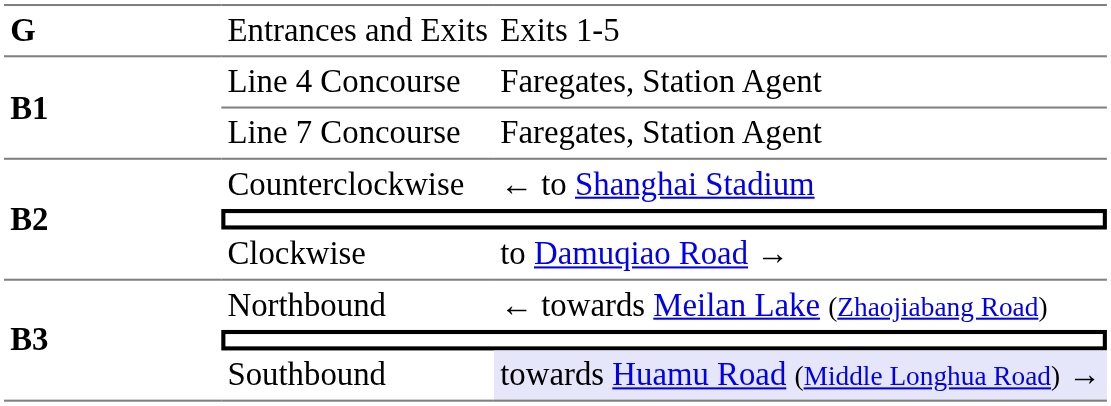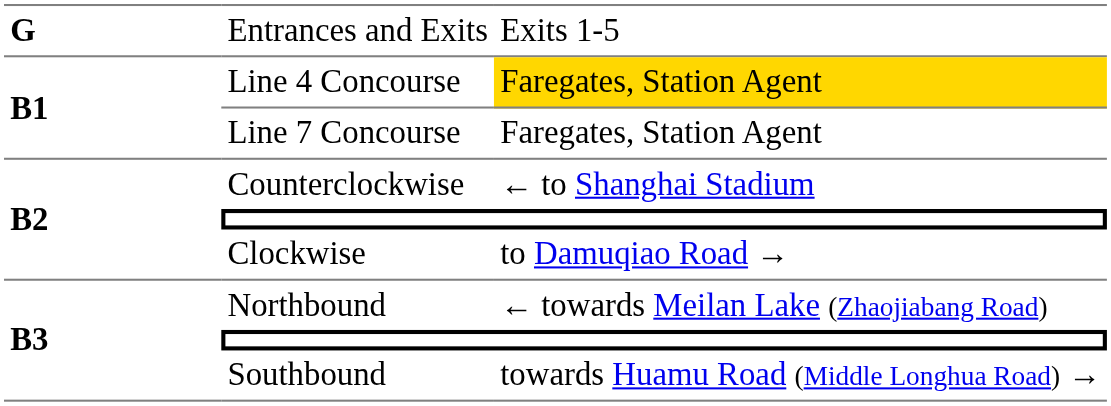(661, 81) no background -> (661, 81) gold background
(801, 374) lavender background -> (801, 374) no background
